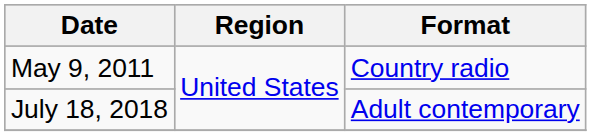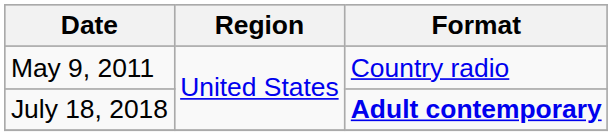(465, 109) normal -> (476, 109) bold
